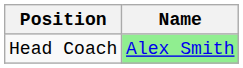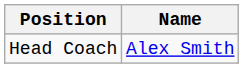(180, 49) lightgreen background -> (180, 49) no background
